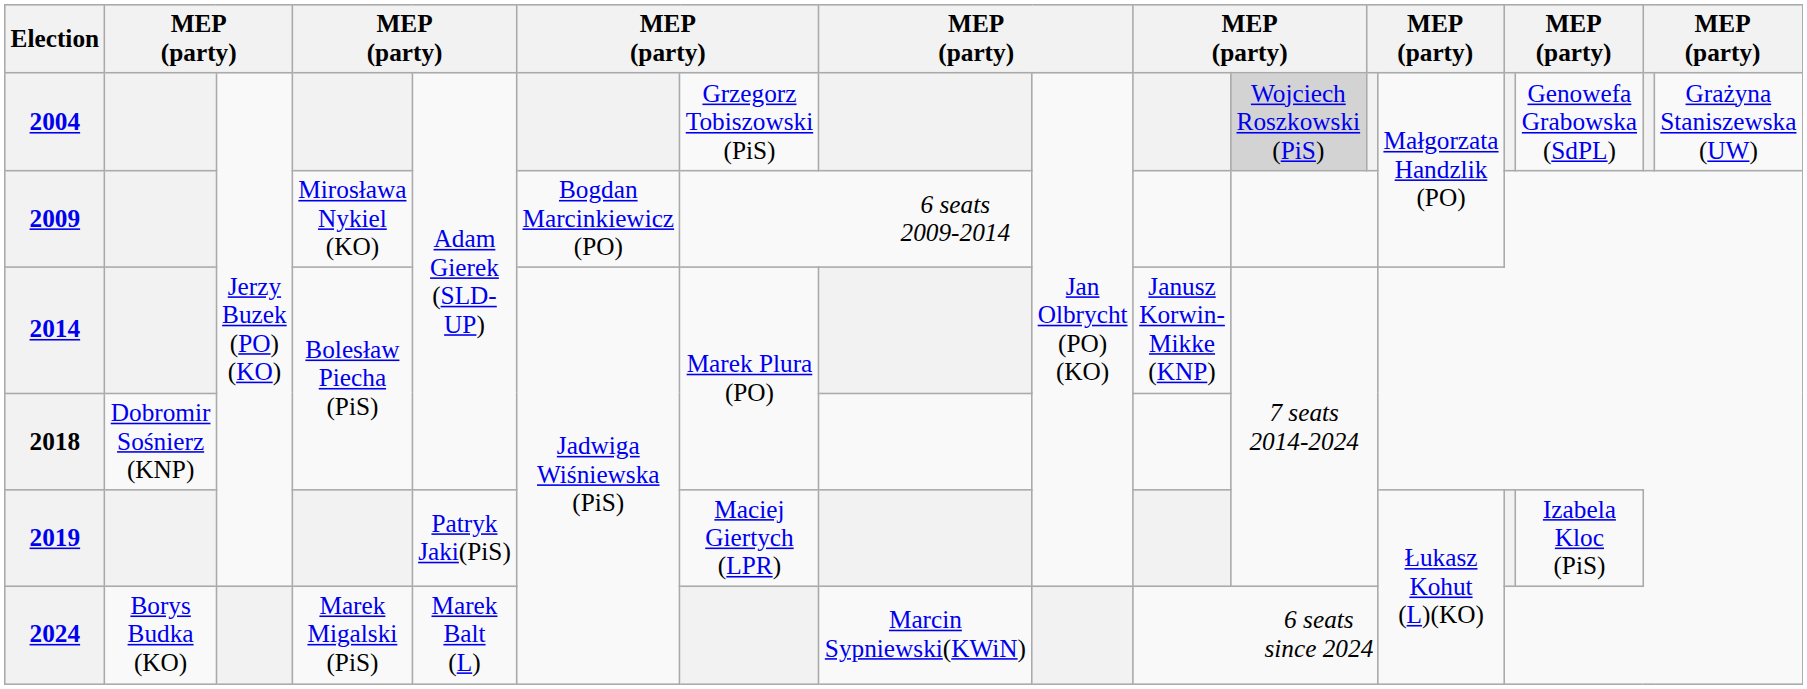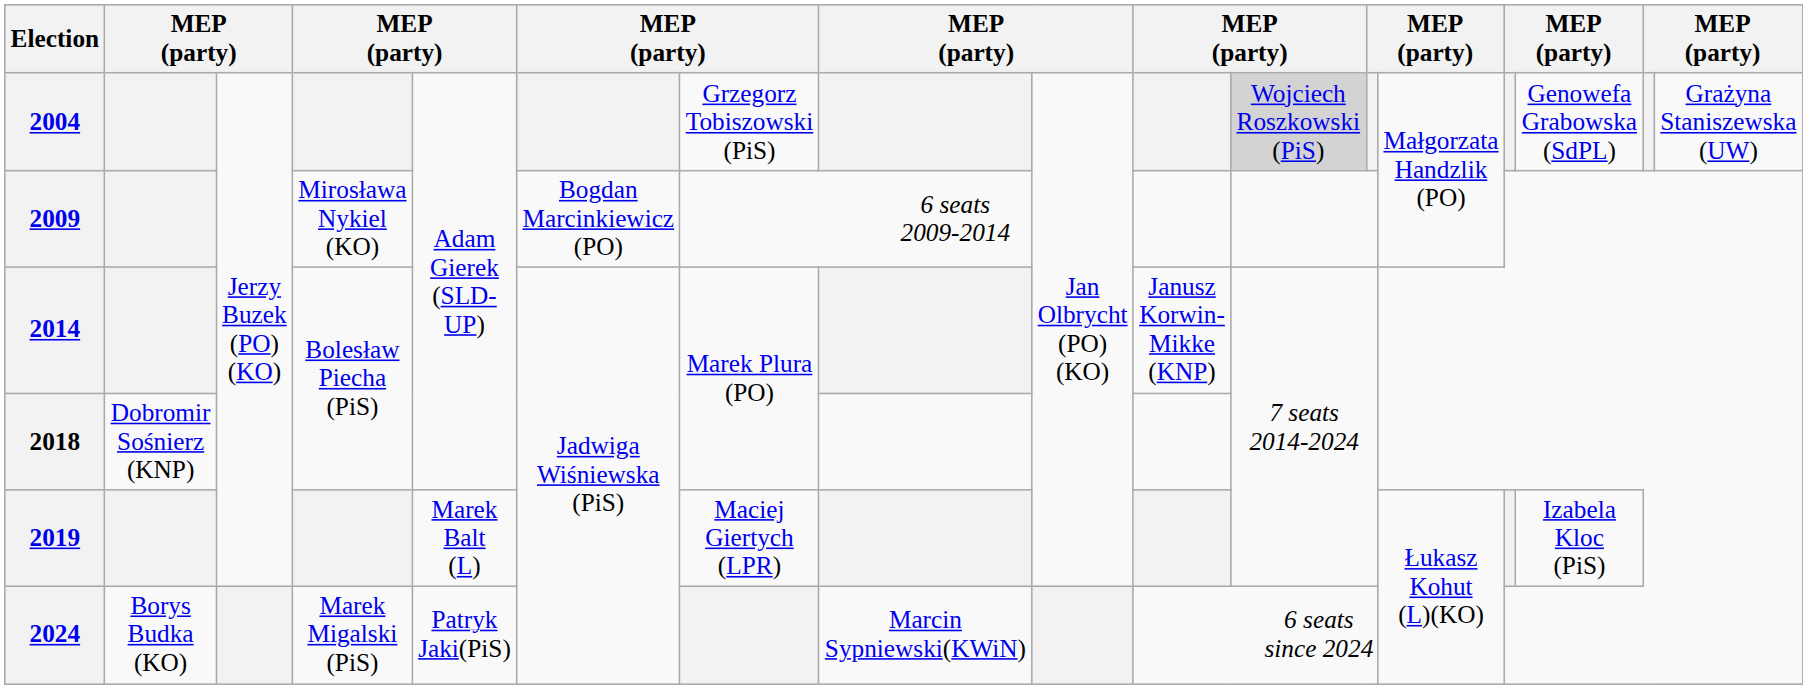(464, 537) Patryk Jaki(PiS) -> (464, 537) Marek Balt (L)
(464, 634) Marek Balt (L) -> (464, 634) Patryk Jaki(PiS)
